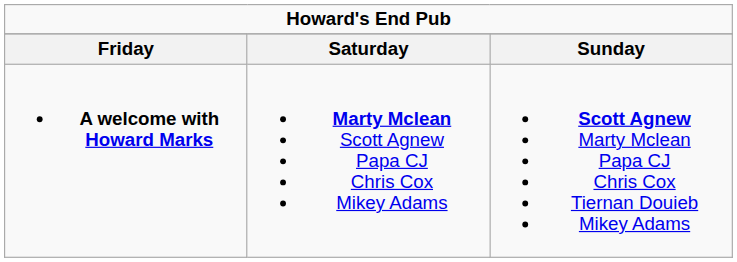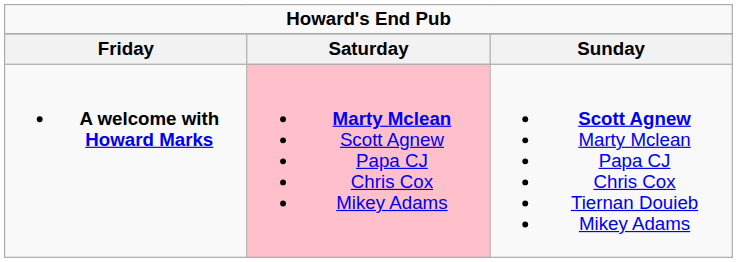(369, 161) no background -> (369, 161) pink background
